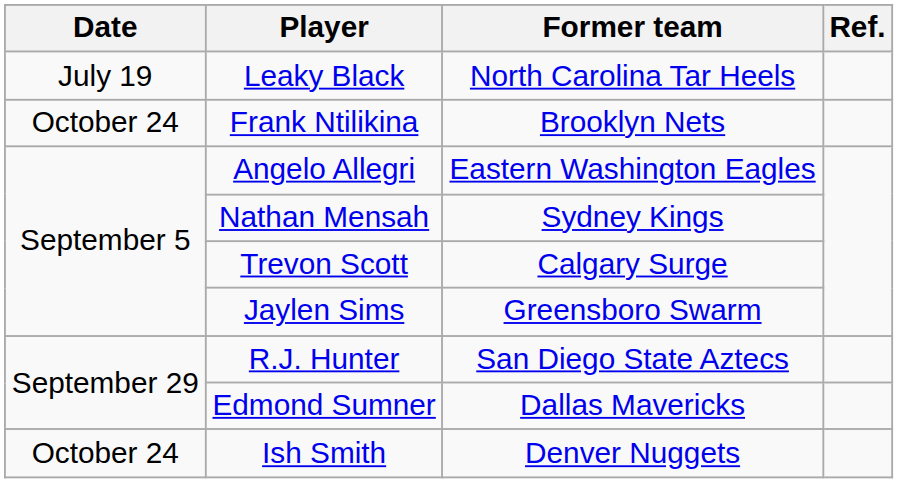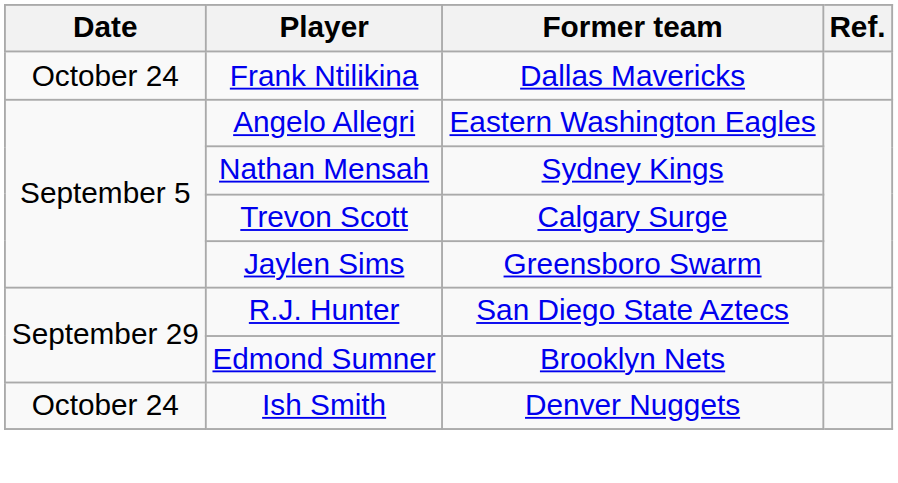- row: (324, 75)
(633, 122) Brooklyn Nets -> (633, 75) Dallas Mavericks
(633, 405) Dallas Mavericks -> (633, 358) Brooklyn Nets
